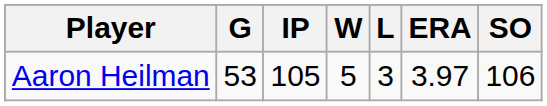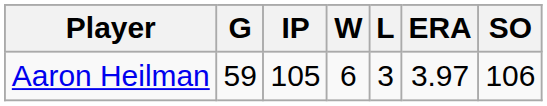(240, 75) 53 -> (240, 75) 59
(348, 75) 5 -> (348, 75) 6
